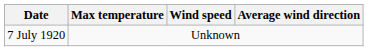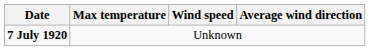(36, 35) normal -> (37, 35) bold
